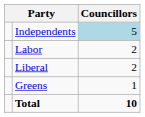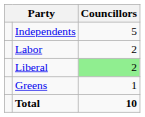(134, 31) lightblue background -> (134, 31) no background
(134, 67) no background -> (134, 67) lightgreen background
